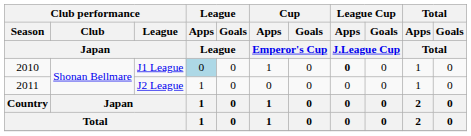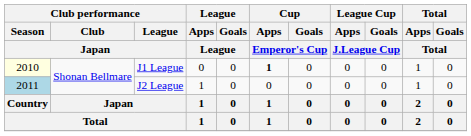(27, 67) no background -> (27, 67) lightyellow background
(201, 67) lightblue background -> (201, 67) no background
(269, 67) normal -> (269, 67) bold
(347, 67) bold -> (347, 67) normal
(27, 85) no background -> (27, 85) lightblue background
